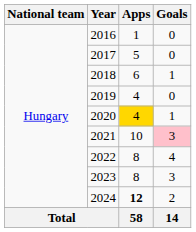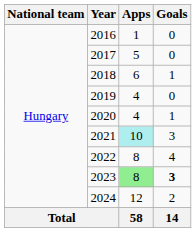(136, 116) gold background -> (136, 116) no background
(136, 136) no background -> (136, 136) paleturquoise background
(172, 136) pink background -> (172, 136) no background
(136, 177) no background -> (136, 177) lightgreen background
(172, 177) normal -> (172, 177) bold
(136, 197) bold -> (136, 197) normal
